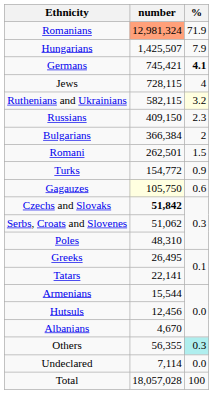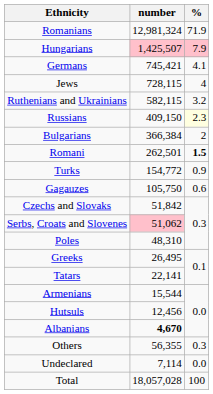(157, 30) lightsalmon background -> (157, 30) no background
(160, 48) no background -> (160, 48) pink background
(199, 48) no background -> (199, 48) pink background
(199, 65) bold -> (199, 65) normal
(199, 100) lightyellow background -> (199, 100) no background
(199, 118) no background -> (199, 118) lightyellow background
(199, 153) normal -> (199, 153) bold
(164, 188) lightyellow background -> (164, 188) no background
(167, 205) bold -> (167, 205) normal
(167, 223) no background -> (167, 223) pink background
(169, 328) normal -> (169, 328) bold
(199, 345) paleturquoise background -> (199, 345) no background
